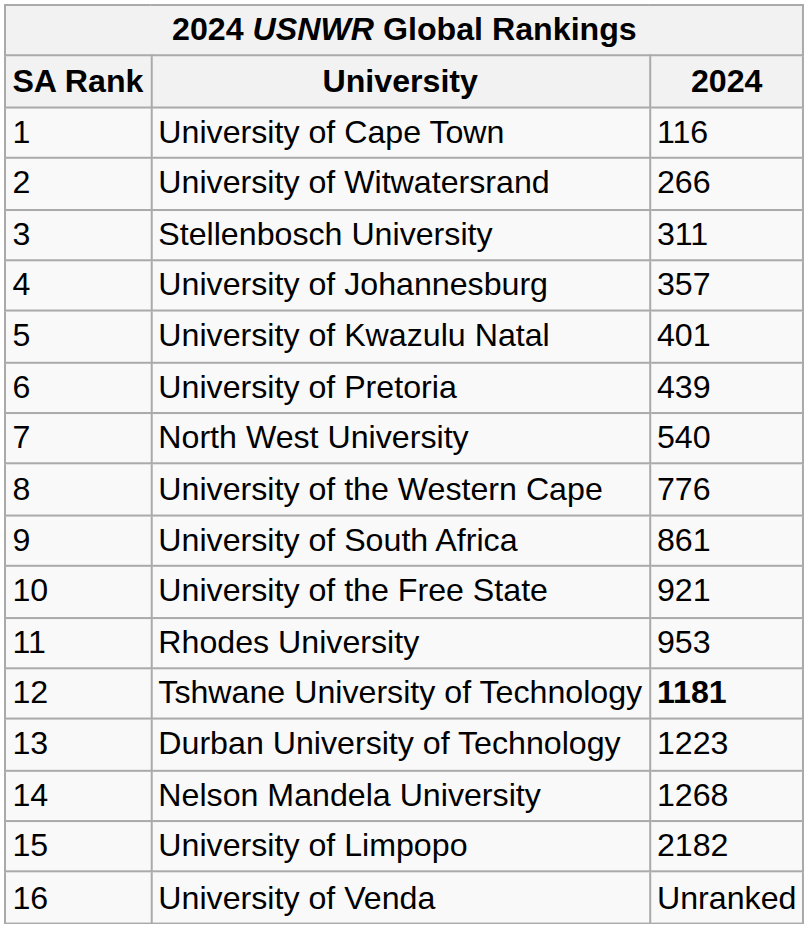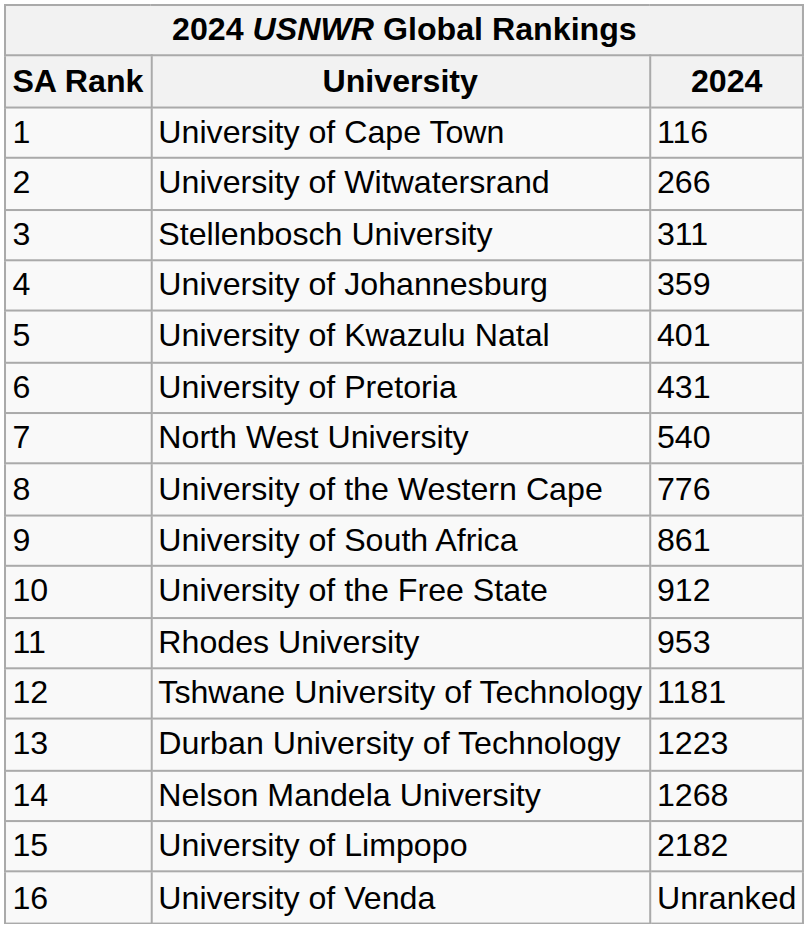(684, 285) 357 -> (684, 285) 359
(684, 387) 439 -> (684, 387) 431
(684, 591) 921 -> (684, 591) 912
(692, 693) bold -> (692, 693) normal
